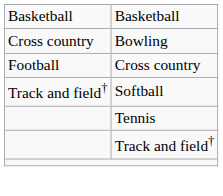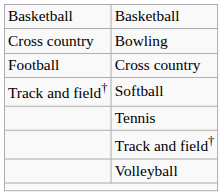+ row: (146, 171)
